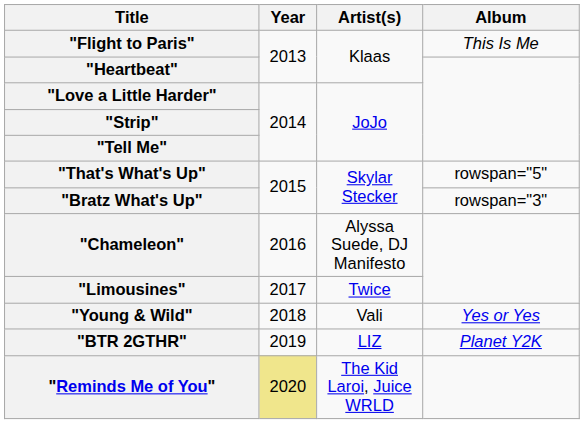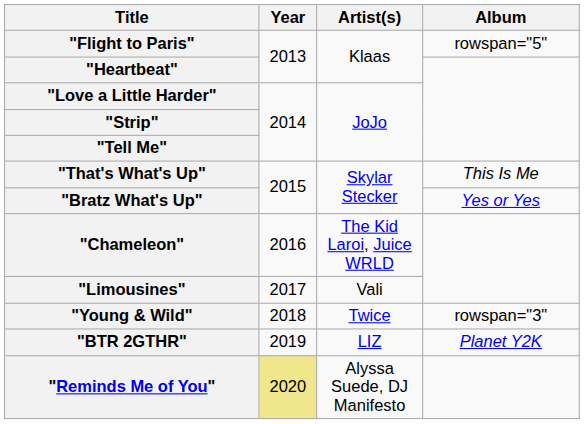(501, 43) This Is Me -> (501, 43) rowspan="5"
(501, 174) rowspan="5" -> (501, 174) This Is Me
(501, 200) rowspan="3" -> (501, 200) Yes or Yes
(370, 245) Alyssa Suede, DJ Manifesto -> (370, 245) The Kid Laroi, Juice WRLD
(370, 289) Twice -> (370, 289) Vali
(370, 316) Vali -> (370, 316) Twice
(501, 316) Yes or Yes -> (501, 316) rowspan="3"
(370, 386) The Kid Laroi, Juice WRLD -> (370, 386) Alyssa Suede, DJ Manifesto
